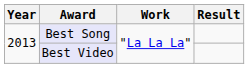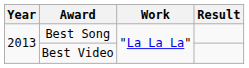(78, 34) lavender background -> (78, 34) no background
(78, 53) lavender background -> (78, 53) no background
